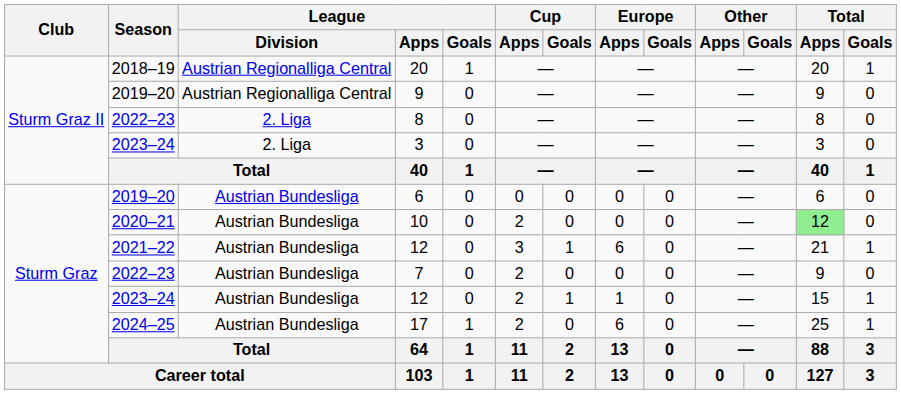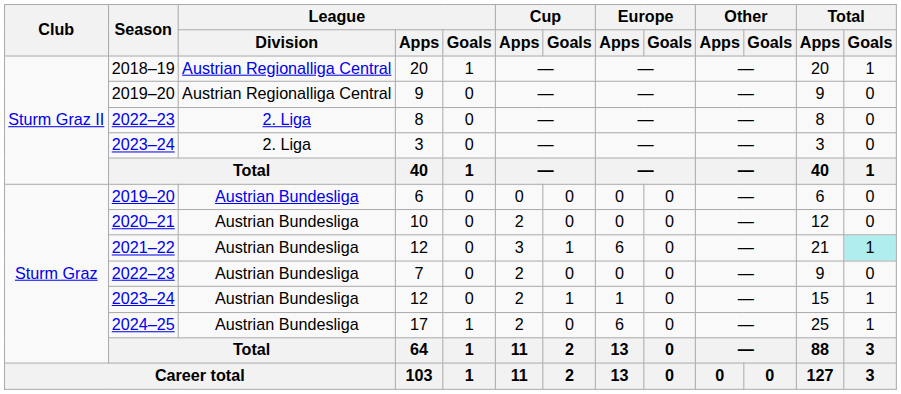(820, 222) lightgreen background -> (820, 222) no background
(870, 247) no background -> (870, 247) paleturquoise background
